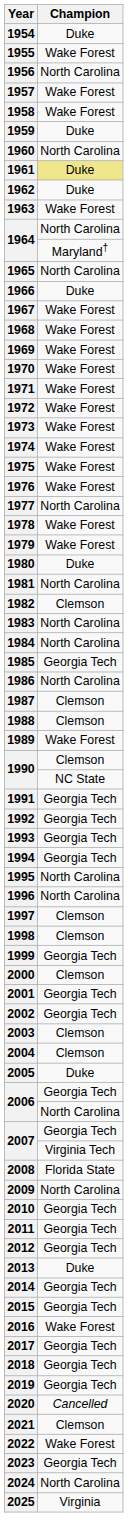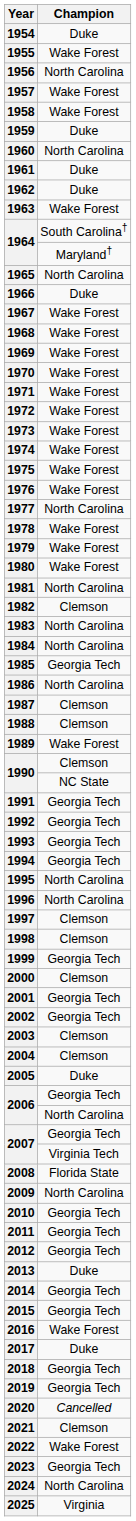(80, 170) khaki background -> (84, 170) no background
(80, 229) North Carolina -> (84, 230) South Carolina†
(80, 564) Duke -> (84, 568) Wake Forest
(80, 1346) Georgia Tech -> (84, 1349) Duke
